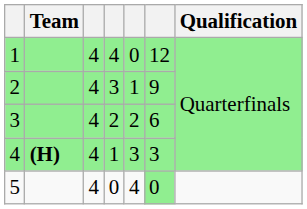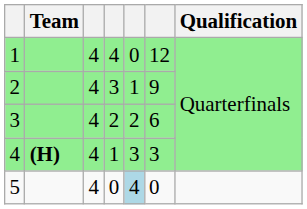(134, 187) no background -> (134, 187) lightblue background
(154, 187) lightgreen background -> (154, 187) no background
